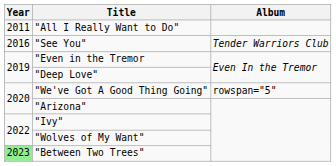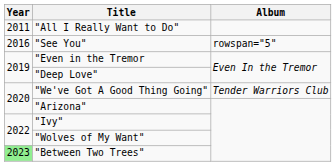(271, 44) Tender Warriors Club -> (245, 44) rowspan="5"
(245, 91) rowspan="5" -> (271, 91) Tender Warriors Club
